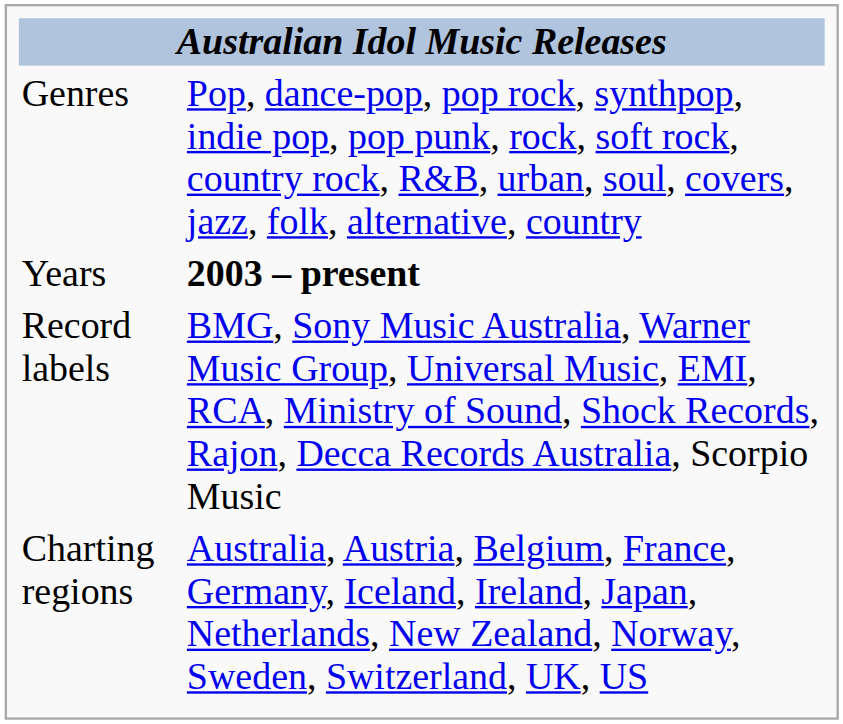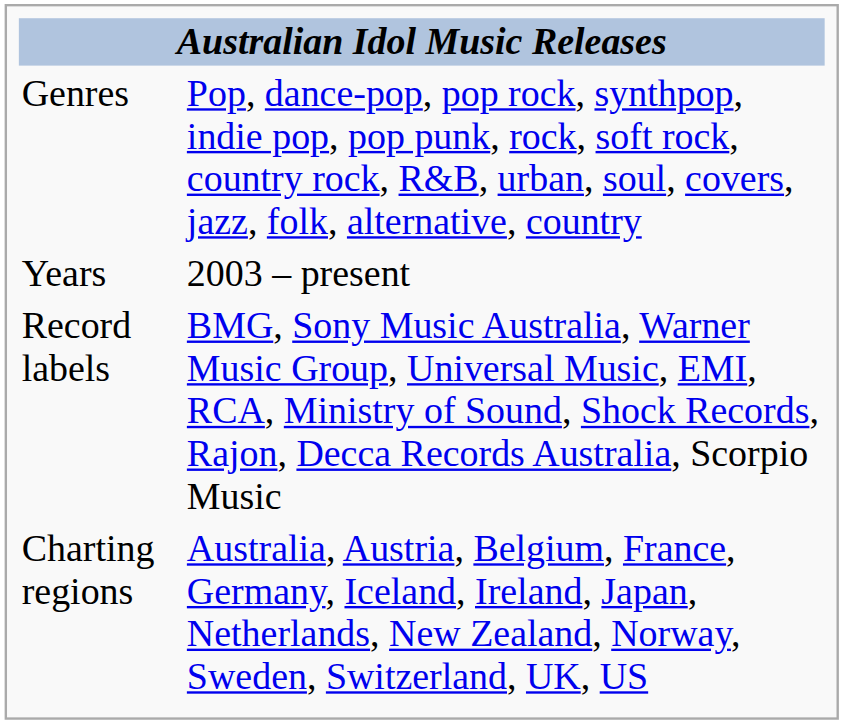(303, 273) bold -> (299, 273) normal
